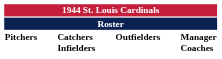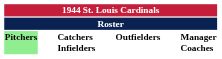(21, 37) no background -> (21, 37) lightgreen background
